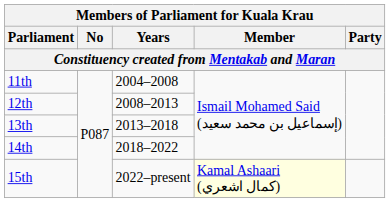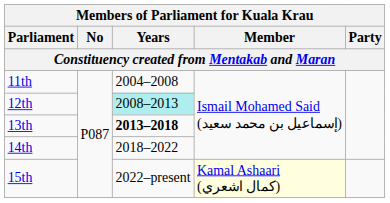(147, 103) no background -> (147, 103) paleturquoise background
(147, 125) normal -> (147, 125) bold
